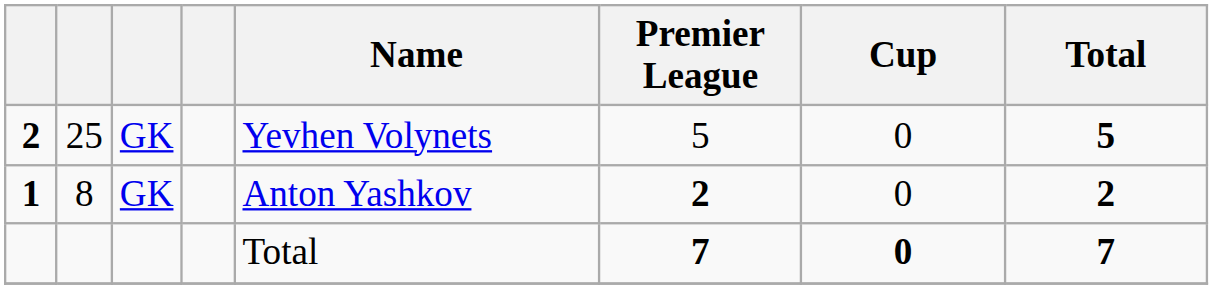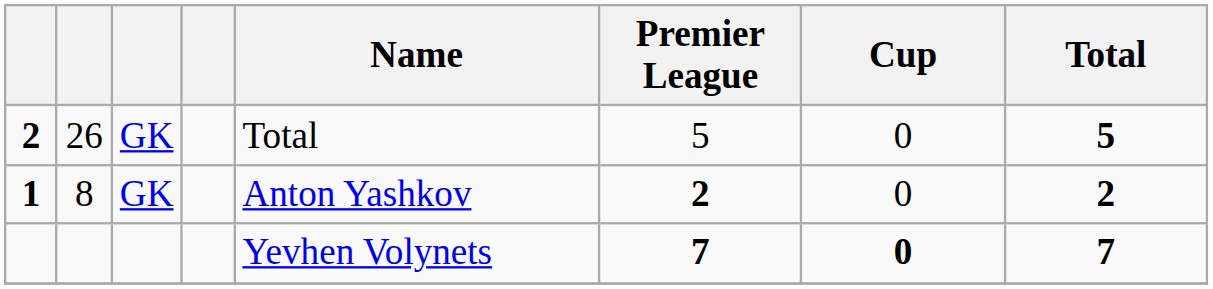(84, 134) 25 -> (84, 134) 26
(367, 134) Yevhen Volynets -> (280, 134) Total
(280, 252) Total -> (367, 252) Yevhen Volynets
